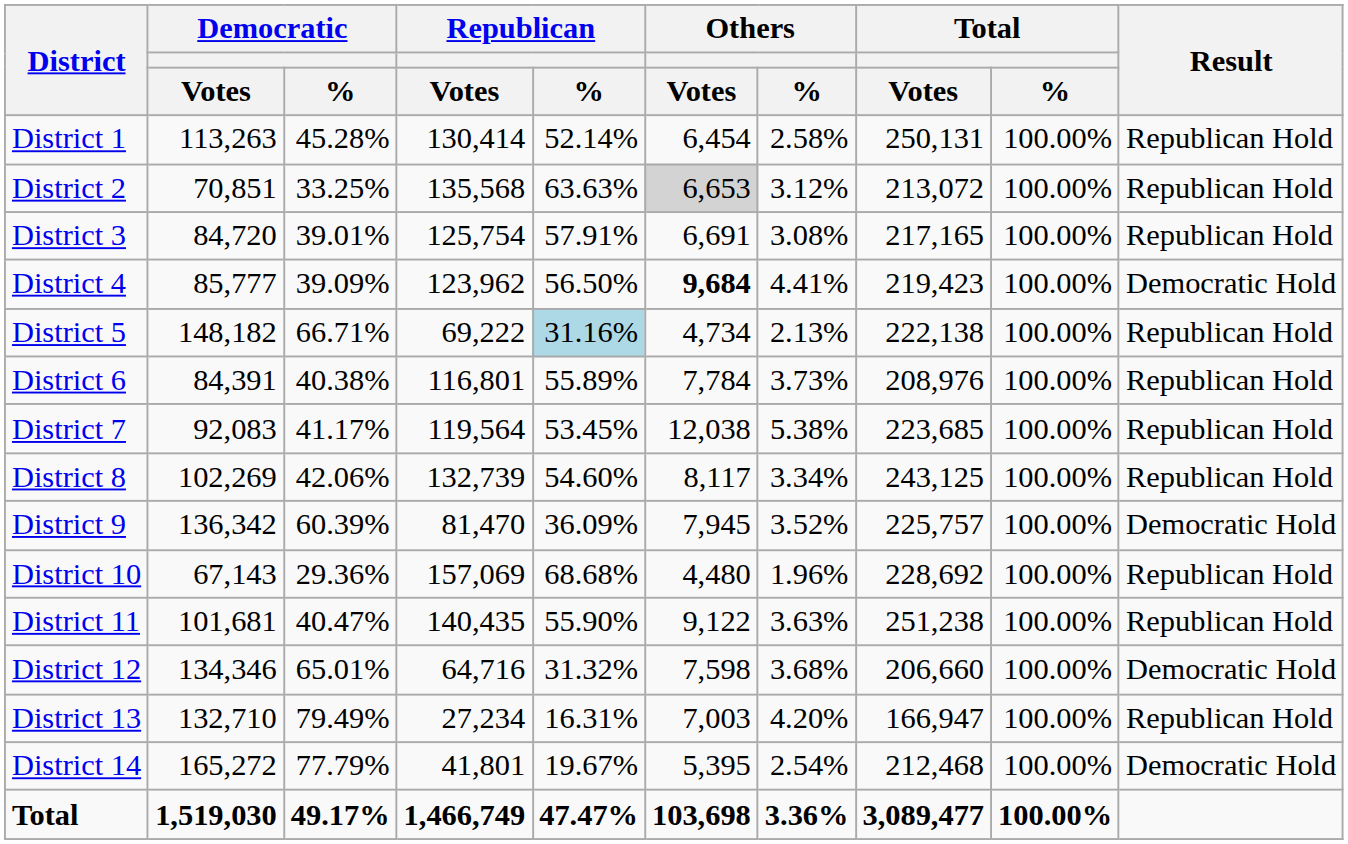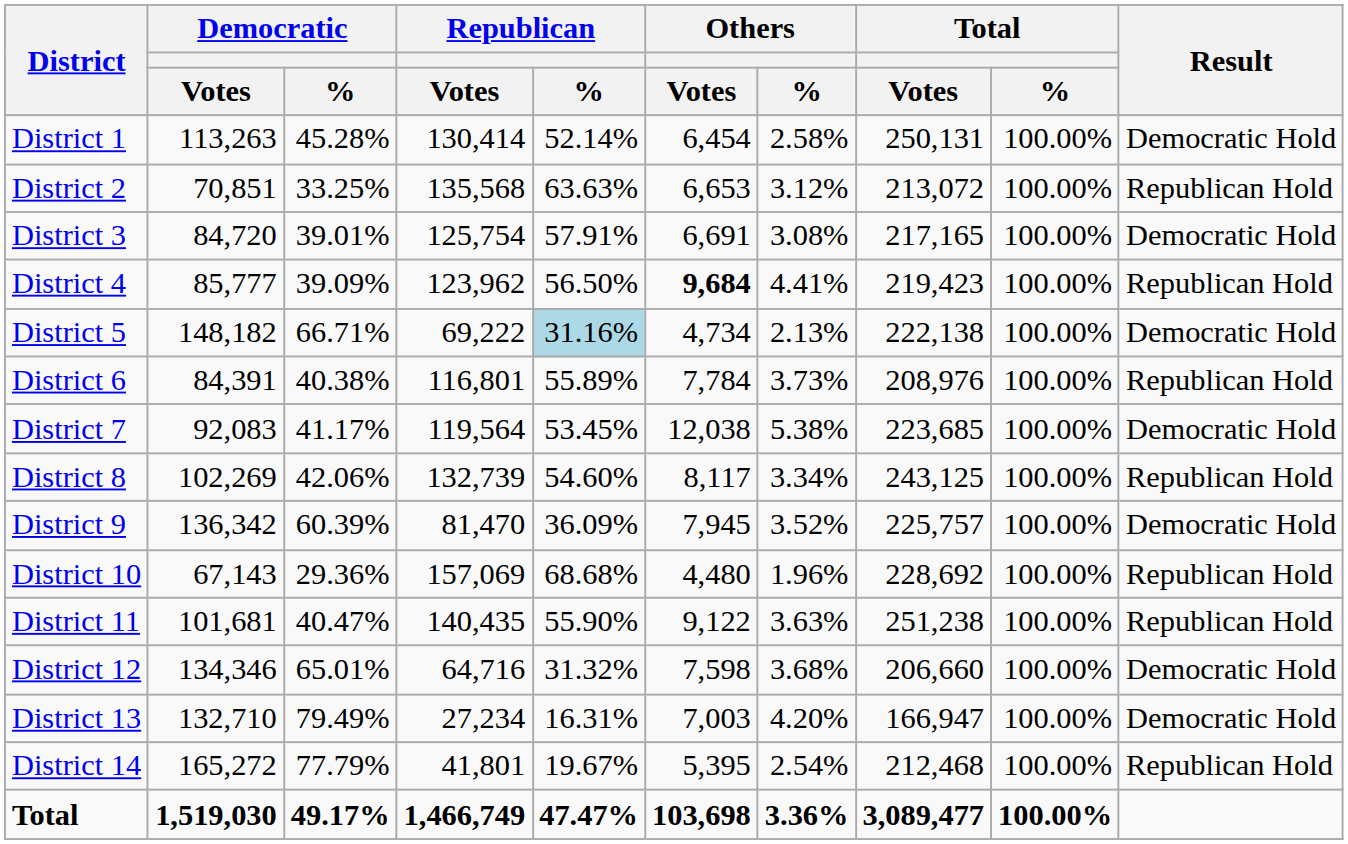(1230, 139) Republican Hold -> (1231, 139) Democratic Hold
(717, 187) lightgrey background -> (717, 187) no background
(1230, 235) Republican Hold -> (1231, 235) Democratic Hold
(1231, 283) Democratic Hold -> (1230, 283) Republican Hold
(1230, 331) Republican Hold -> (1231, 331) Democratic Hold
(1230, 428) Republican Hold -> (1231, 428) Democratic Hold
(1230, 717) Republican Hold -> (1231, 717) Democratic Hold
(1231, 765) Democratic Hold -> (1230, 765) Republican Hold
